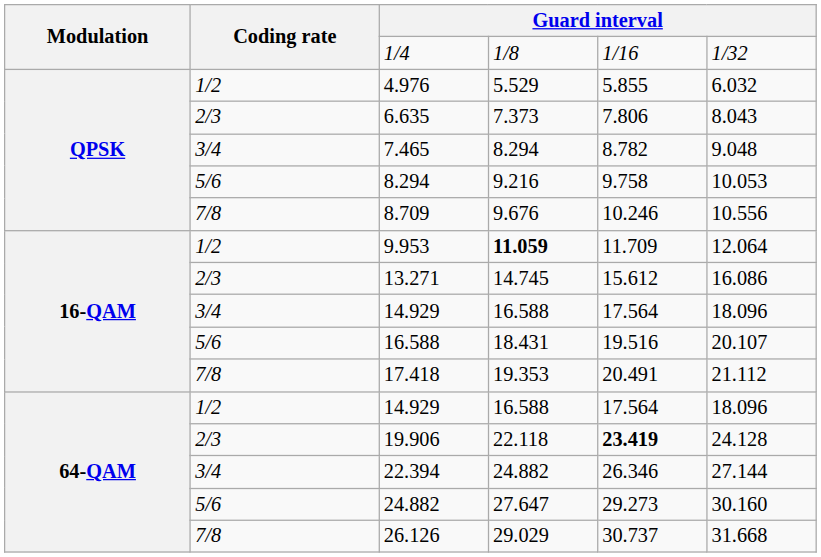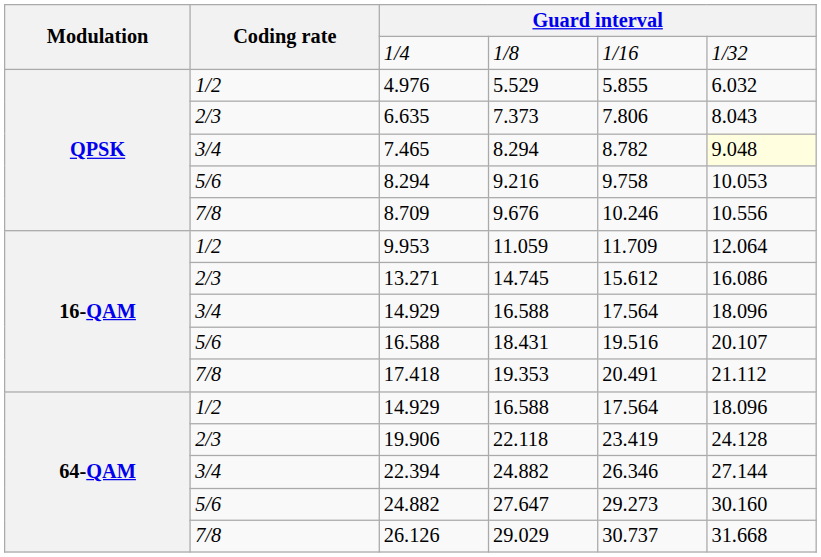(734, 149) no background -> (734, 149) lightyellow background
(520, 246) bold -> (521, 246) normal
(630, 439) bold -> (630, 439) normal
